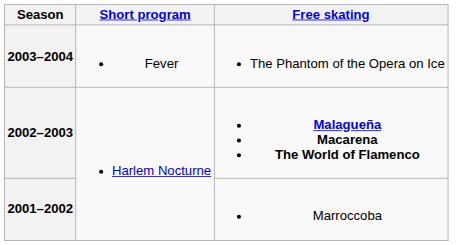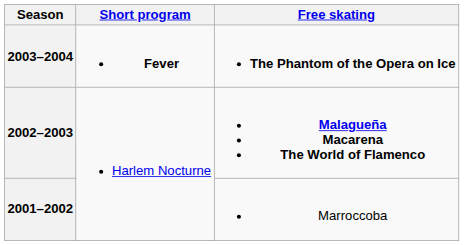(145, 64) normal -> (145, 64) bold
(331, 64) normal -> (336, 64) bold
